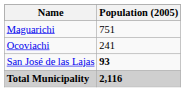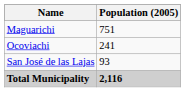(105, 62) bold -> (105, 62) normal
